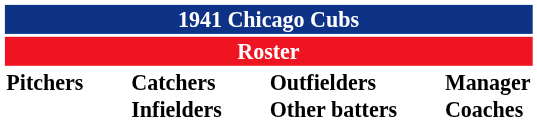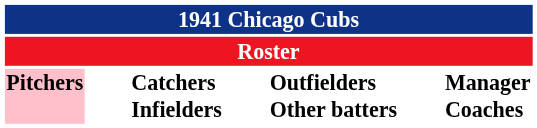(45, 82) no background -> (45, 82) pink background
